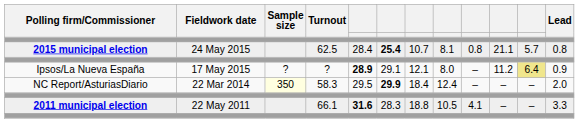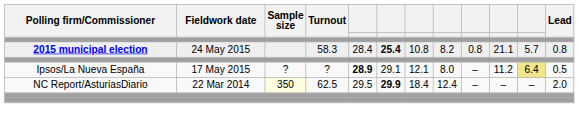(327, 50) 62.5 -> (327, 50) 58.3
(419, 50) 10.7 -> (419, 50) 10.8
(447, 50) 8.1 -> (447, 50) 8.2
(560, 70) 0.9 -> (560, 70) 0.5
(327, 85) 58.3 -> (327, 85) 62.5
- row: (90, 105)
